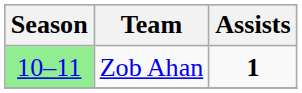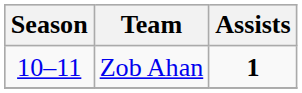(49, 66) lightgreen background -> (49, 66) no background
